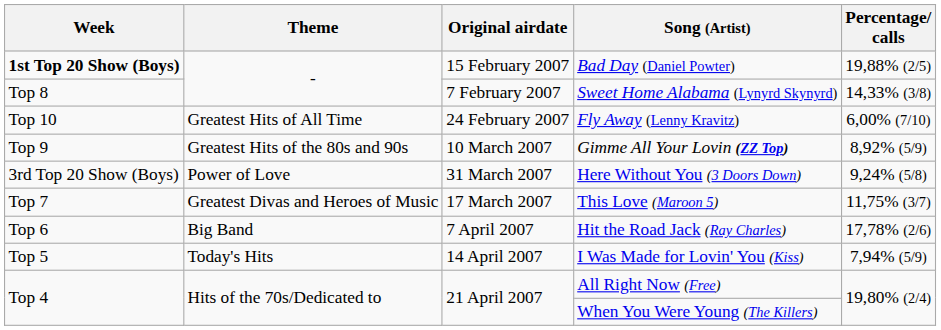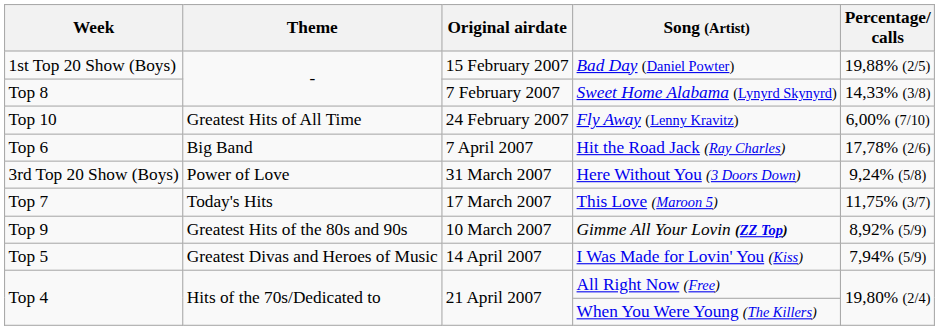(94, 65) bold -> (92, 65) normal
rows swapped: (683, 147) <-> (682, 229)
(313, 202) Greatest Divas and Heroes of Music -> (230, 202) Today's Hits
(230, 256) Today's Hits -> (312, 256) Greatest Divas and Heroes of Music
